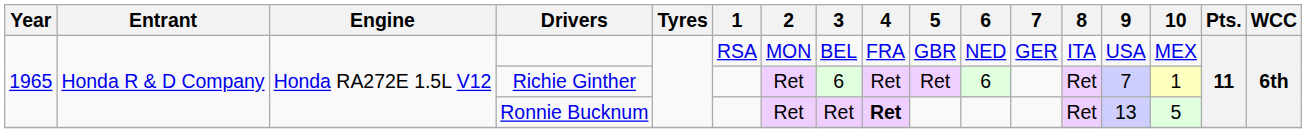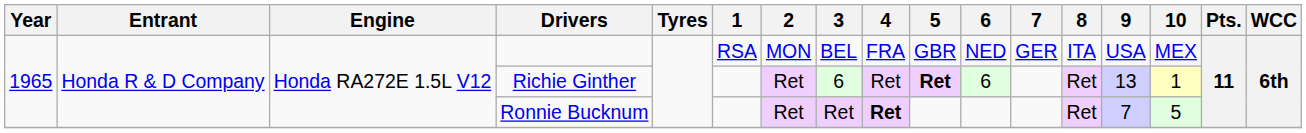(935, 82) normal -> (935, 82) bold
(1126, 82) 7 -> (1126, 82) 13
(1126, 113) 13 -> (1126, 113) 7
